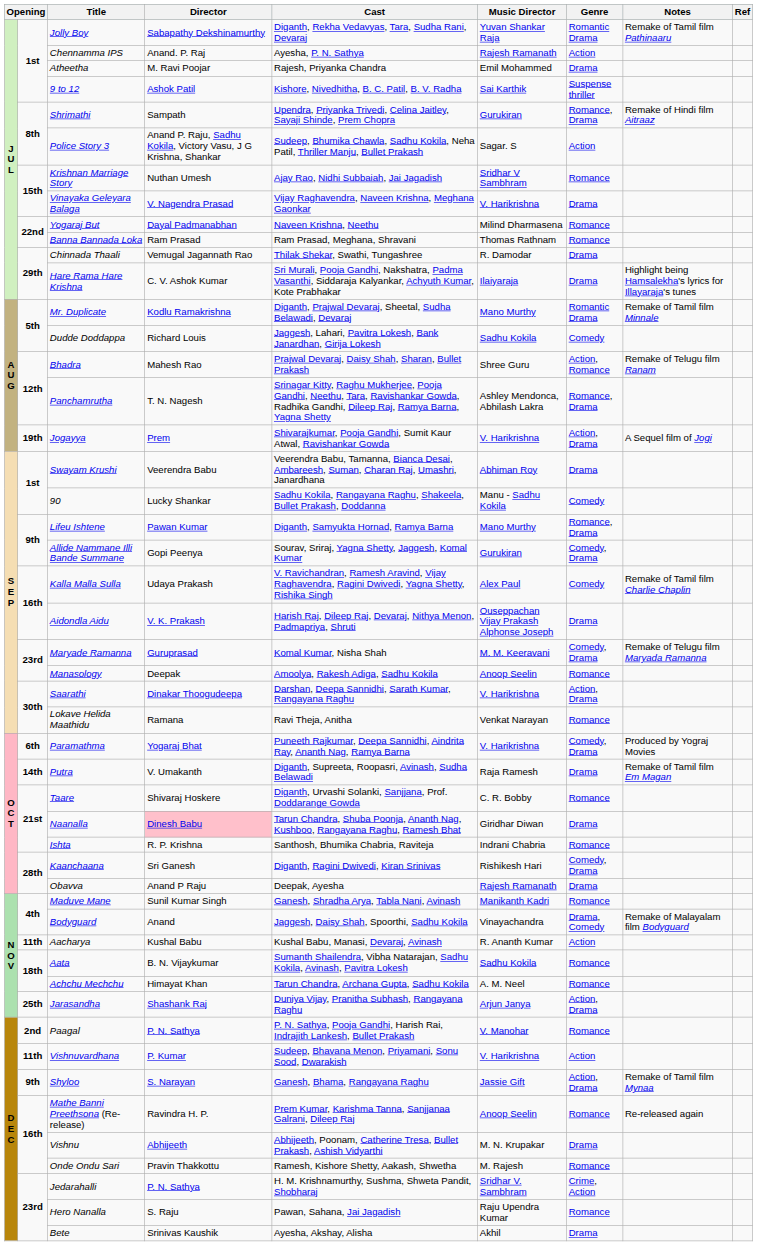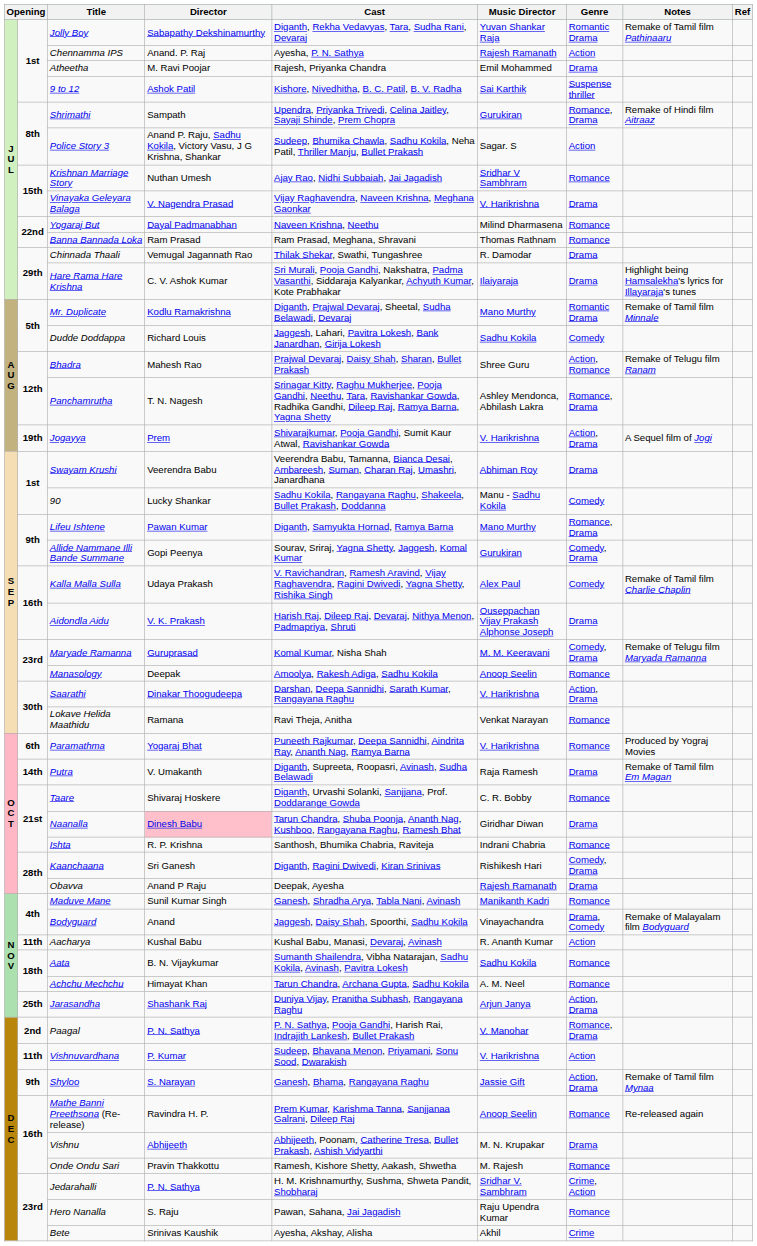(588, 746) Comedy, Drama -> (589, 746) Romance
(589, 1030) Romance -> (591, 1030) Romance, Drama
(583, 1233) Drama -> (581, 1233) Crime
